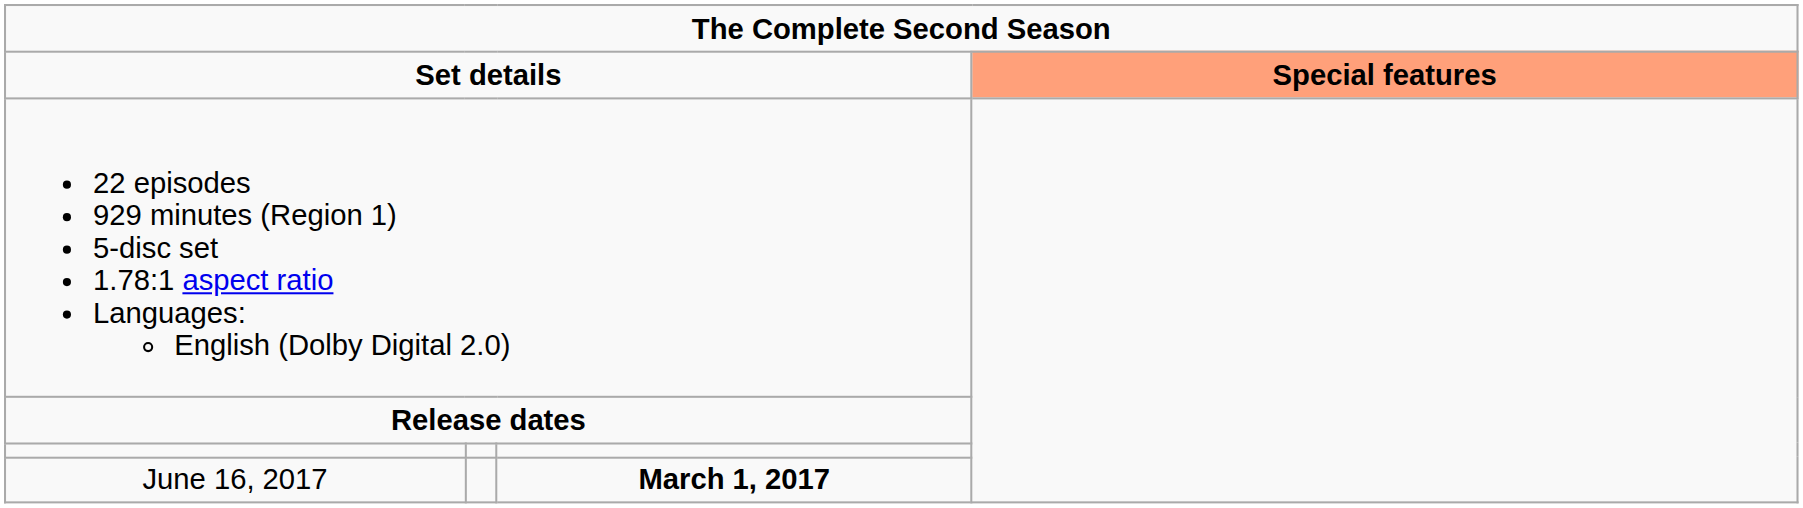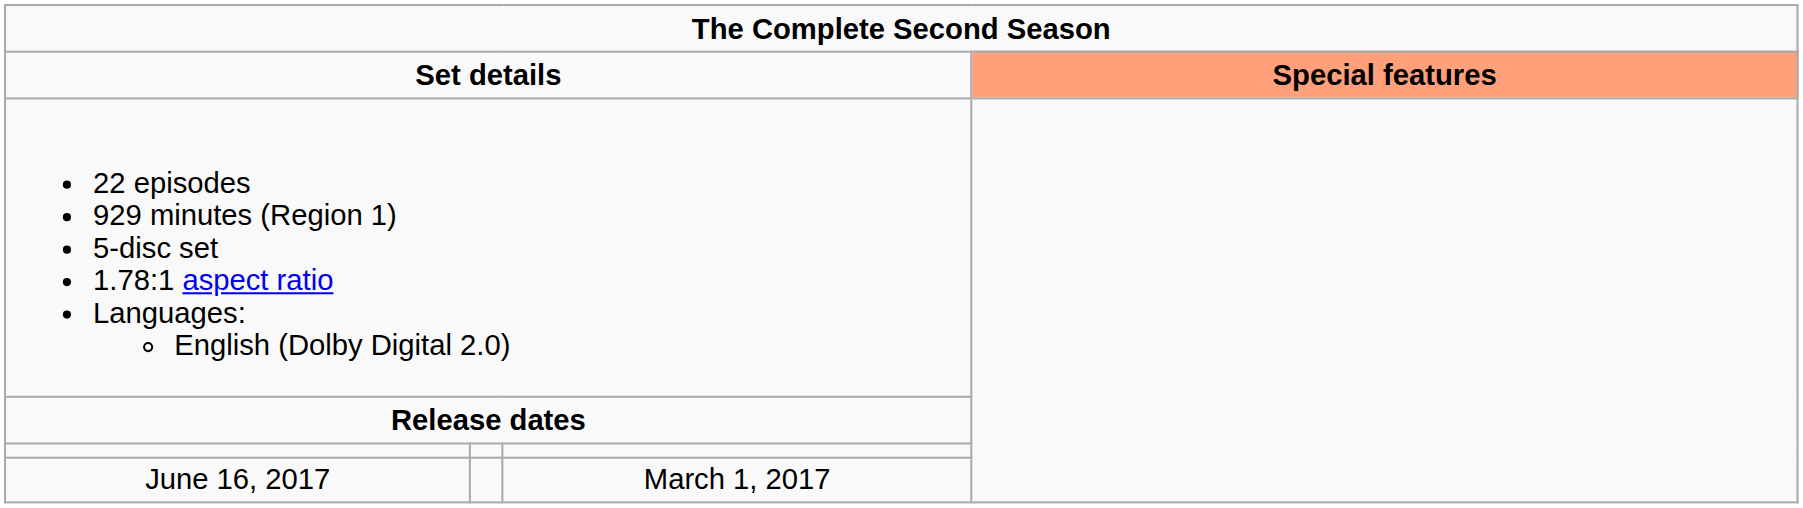(734, 480) bold -> (737, 480) normal
